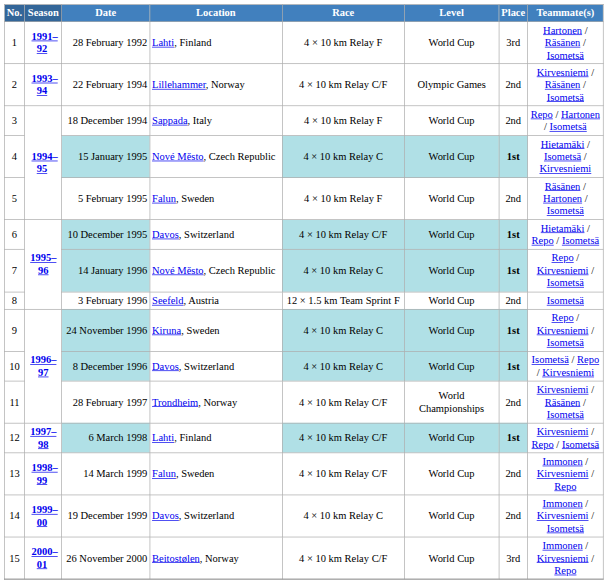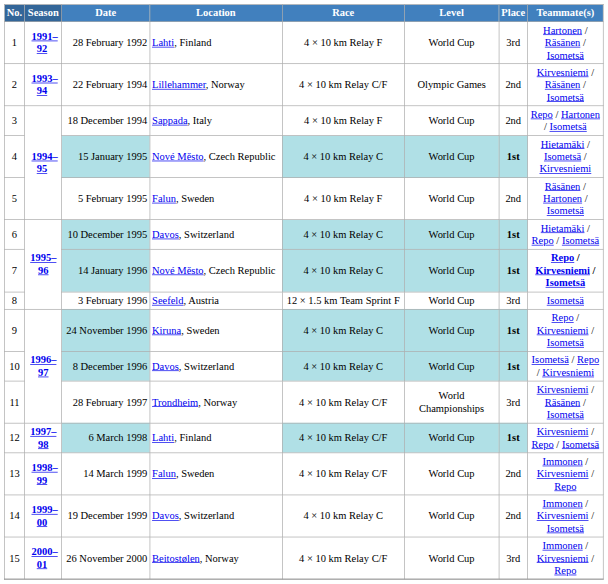(343, 235) 4 × 10 km Relay C/F -> (343, 235) 4 × 10 km Relay C
(565, 271) normal -> (565, 271) bold
(513, 300) 2nd -> (513, 300) 3rd
(513, 402) 2nd -> (513, 402) 3rd
